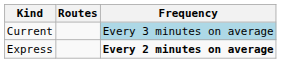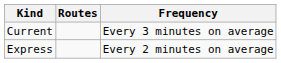(188, 31) lightblue background -> (188, 31) no background
(188, 49) bold -> (188, 49) normal
